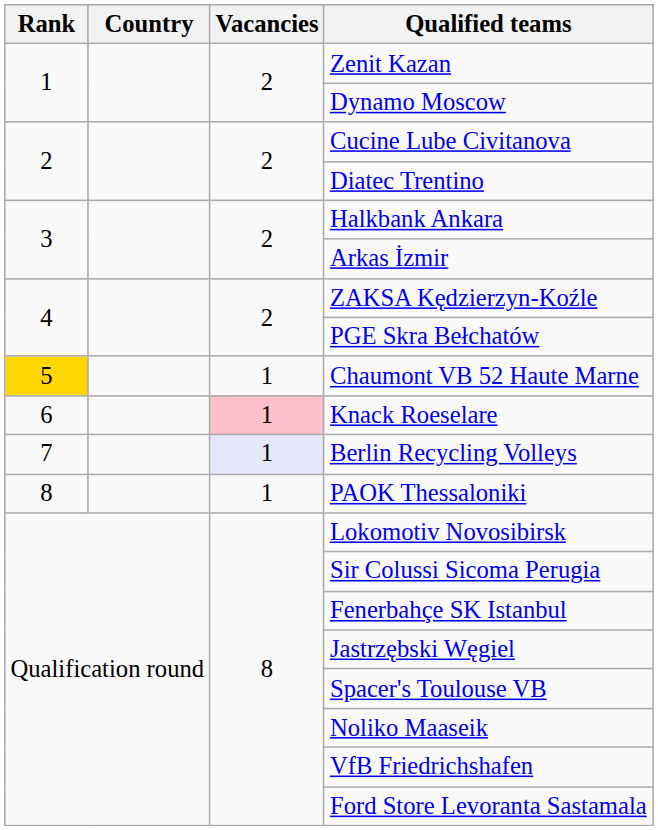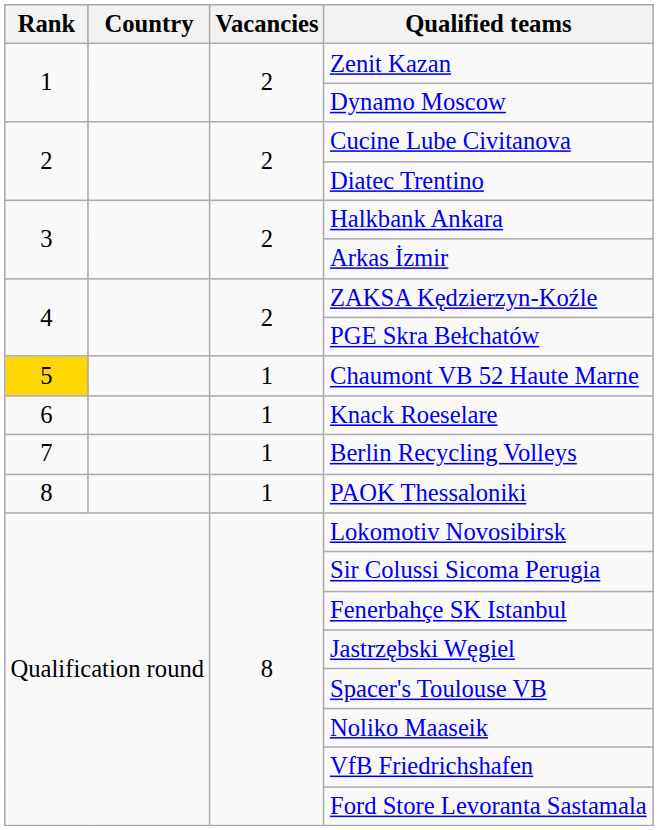(267, 414) pink background -> (267, 414) no background
(267, 453) lavender background -> (267, 453) no background
